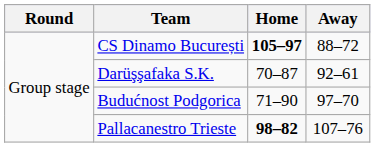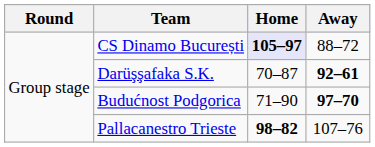(277, 46) no background -> (277, 46) lavender background
(338, 73) normal -> (338, 73) bold
(338, 101) normal -> (338, 101) bold
